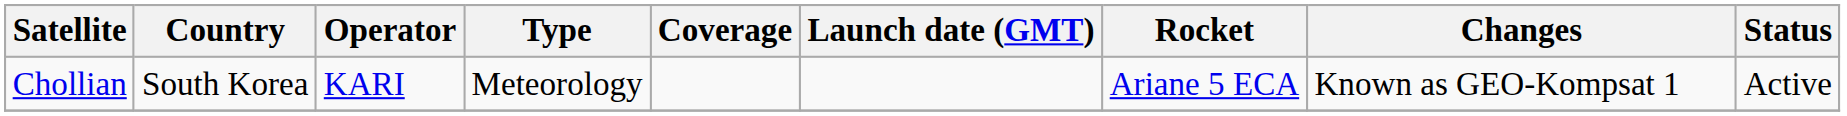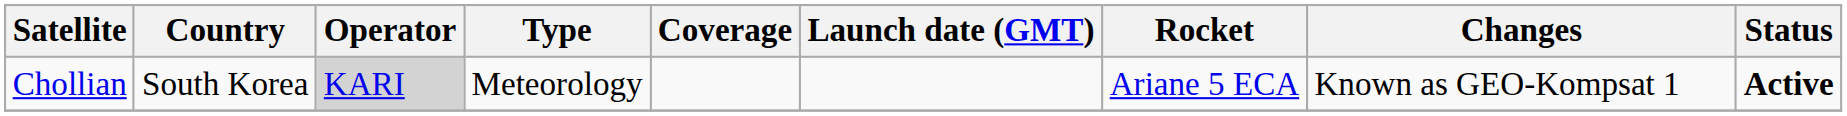(364, 83) no background -> (364, 83) lightgrey background
(1788, 83) normal -> (1789, 83) bold
